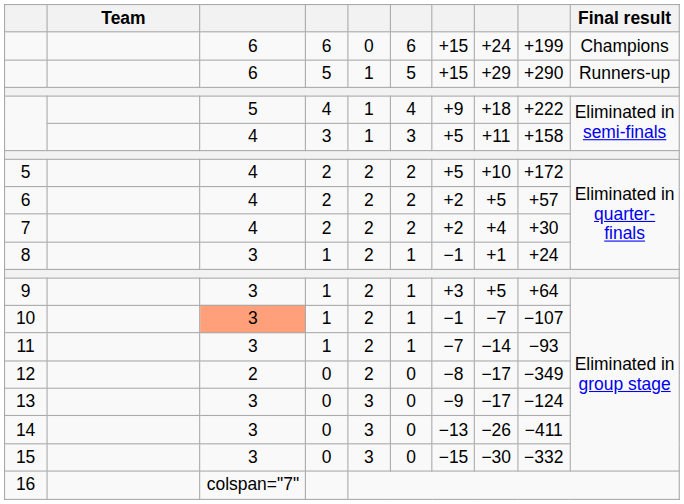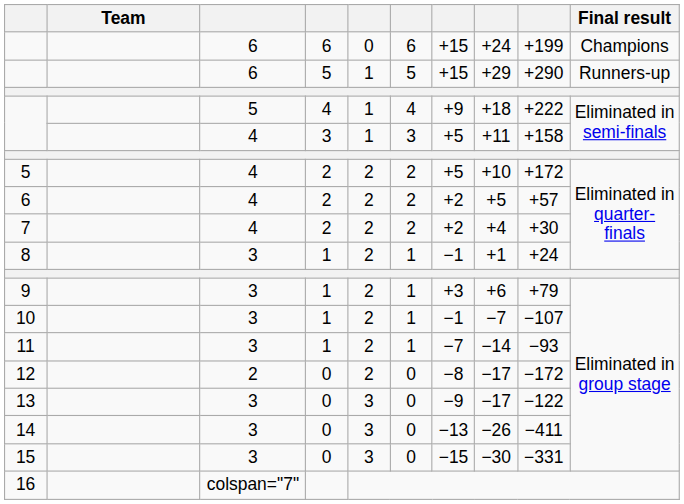(496, 291) +5 -> (496, 291) +6
(544, 291) +64 -> (544, 291) +79
(253, 319) lightsalmon background -> (253, 319) no background
(544, 374) −349 -> (544, 374) −172
(544, 402) −124 -> (544, 402) −122
(544, 457) −332 -> (544, 457) −331
